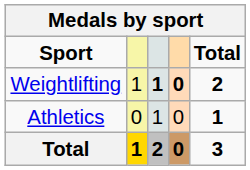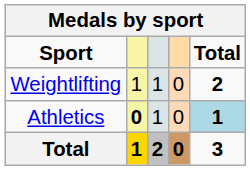(158, 85) bold -> (158, 85) normal
(178, 85) bold -> (178, 85) normal
(136, 117) normal -> (136, 117) bold
(217, 117) no background -> (217, 117) lightblue background
